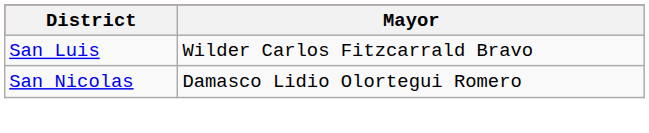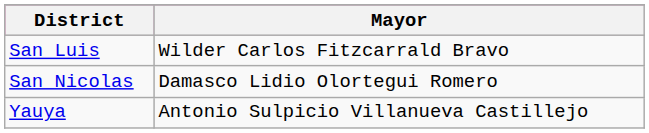+ row: (37, 112)
